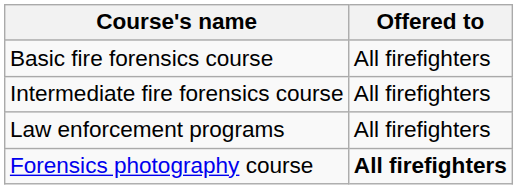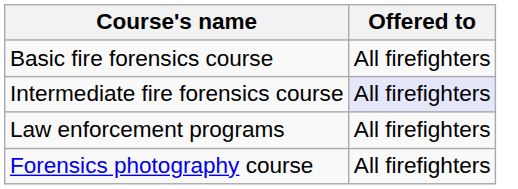(422, 93) no background -> (422, 93) lavender background
(430, 165) bold -> (422, 165) normal
